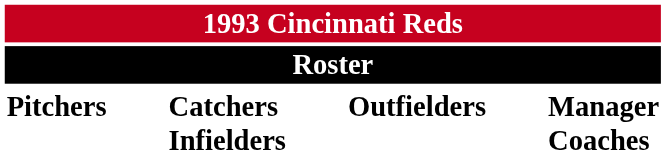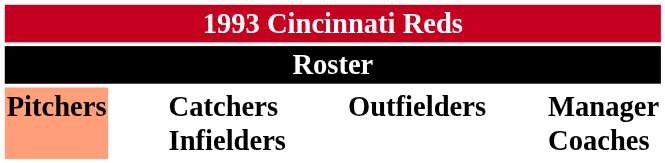(57, 105) no background -> (57, 105) lightsalmon background
